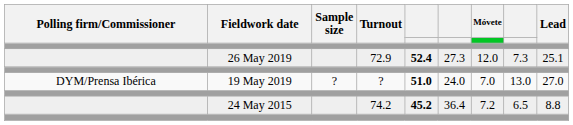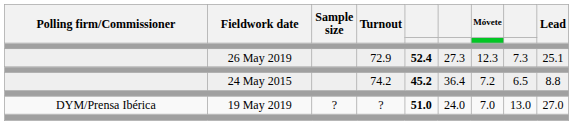(488, 58) 12.0 -> (488, 58) 12.3
rows swapped: (260, 81) <-> (260, 105)
